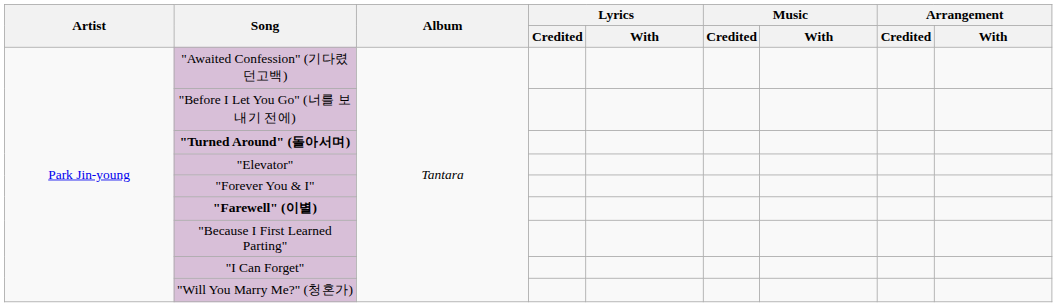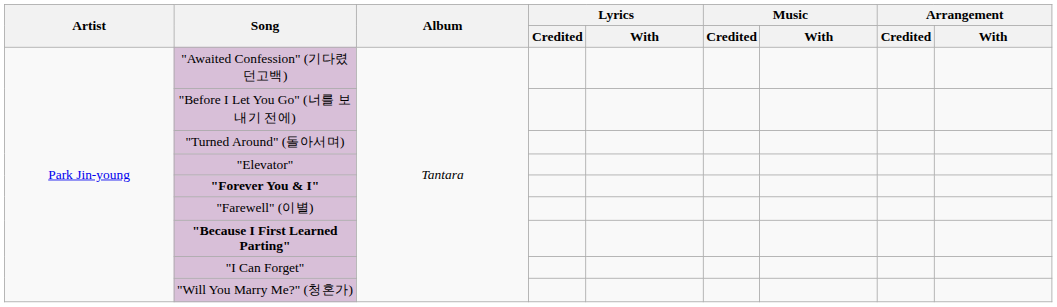(265, 141) bold -> (265, 141) normal
(265, 185) normal -> (265, 185) bold
(265, 208) bold -> (265, 208) normal
(265, 238) normal -> (265, 238) bold
